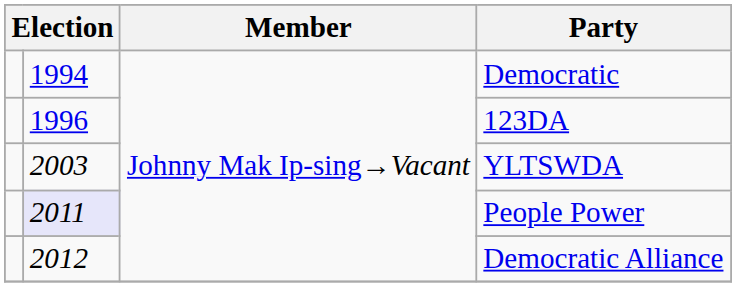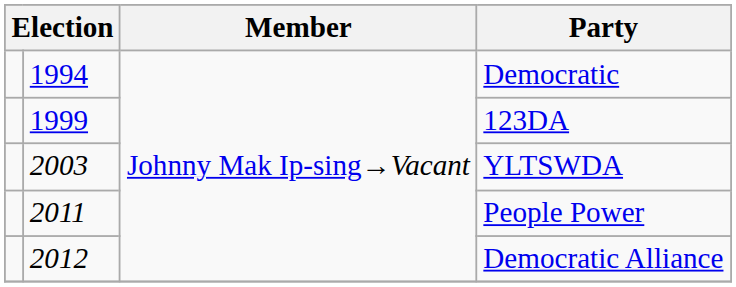(59, 119) 1996 -> (59, 119) 1999
(58, 212) lavender background -> (58, 212) no background
